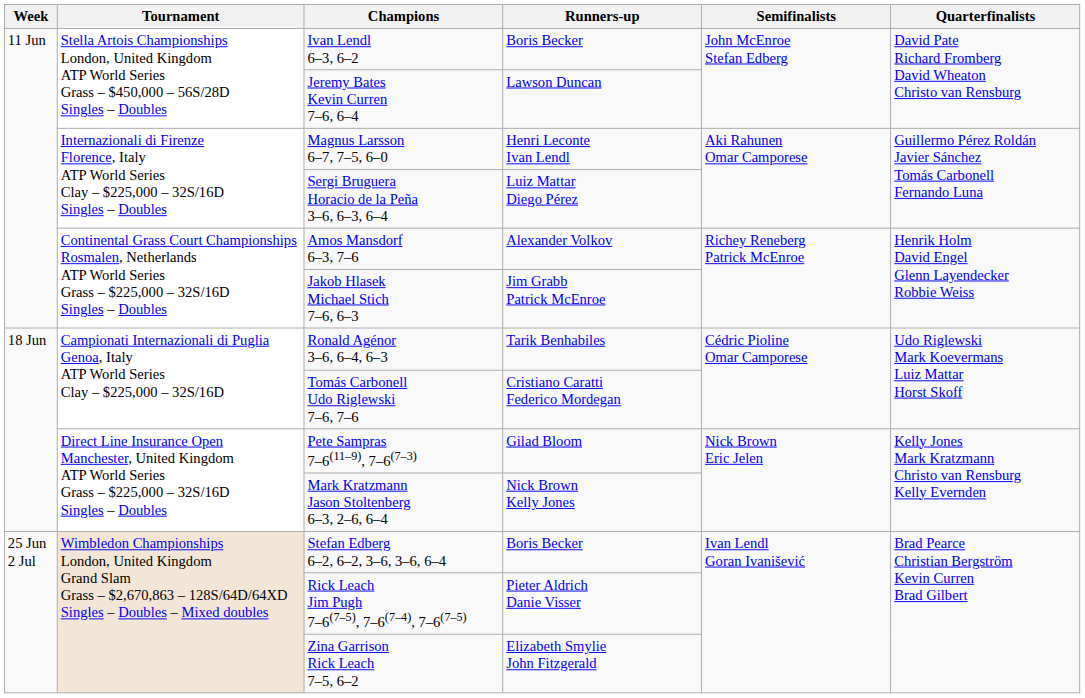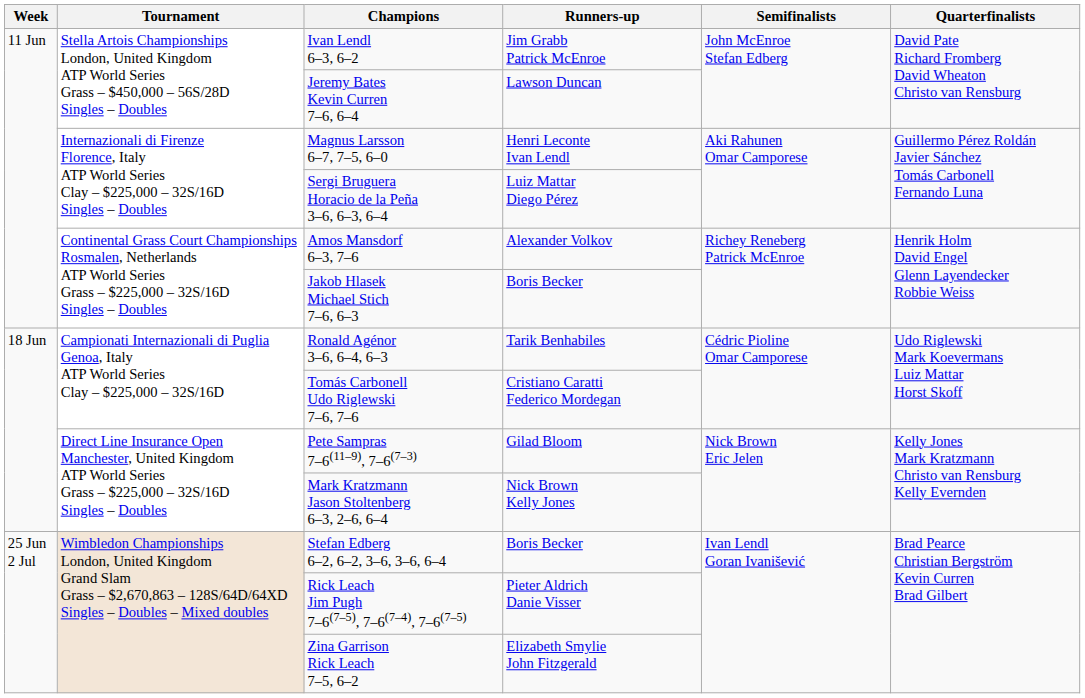(545, 40) Boris Becker -> (556, 49) Jim Grabb Patrick McEnroe
(556, 290) Jim Grabb Patrick McEnroe -> (545, 282) Boris Becker
